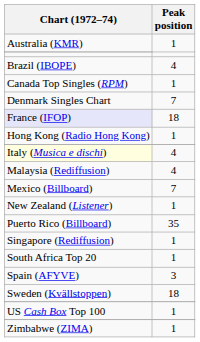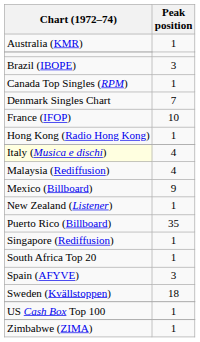(174, 65) 4 -> (174, 65) 3
(39, 118) lavender background -> (39, 118) no background
(174, 118) 18 -> (174, 118) 10
(174, 188) 7 -> (174, 188) 9
